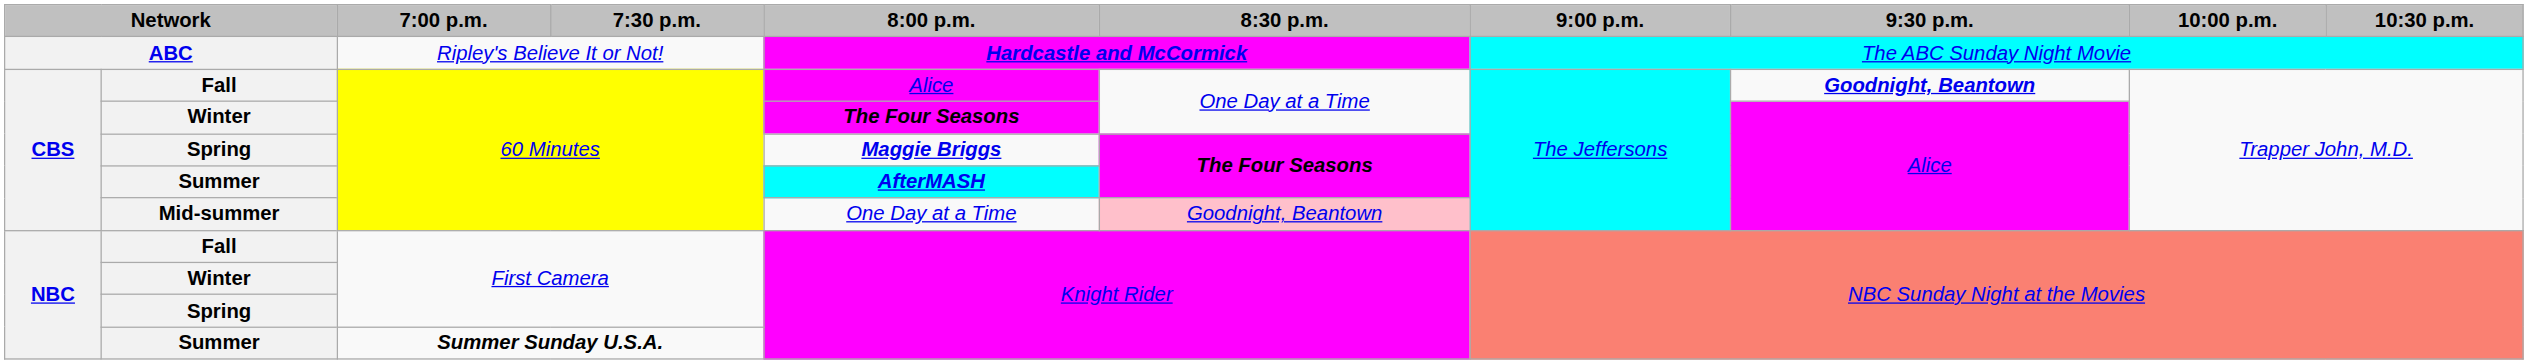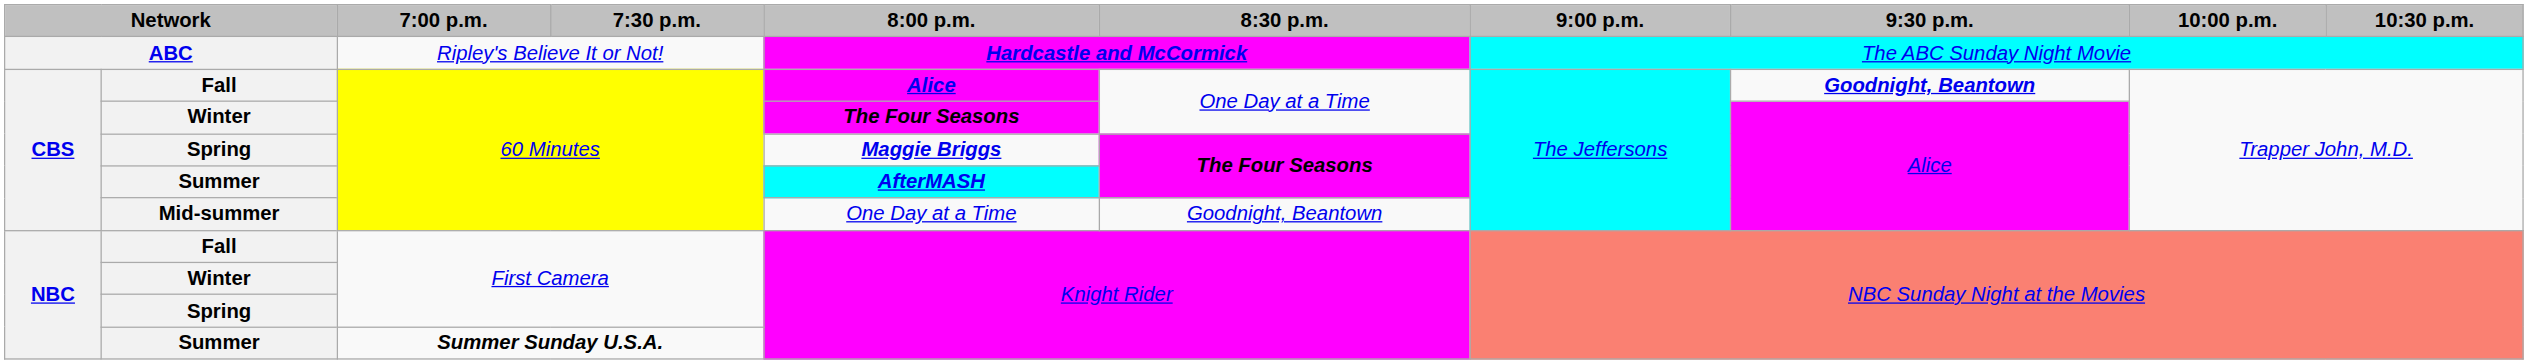(931, 85) normal -> (931, 85) bold
(1285, 213) pink background -> (1285, 213) no background
